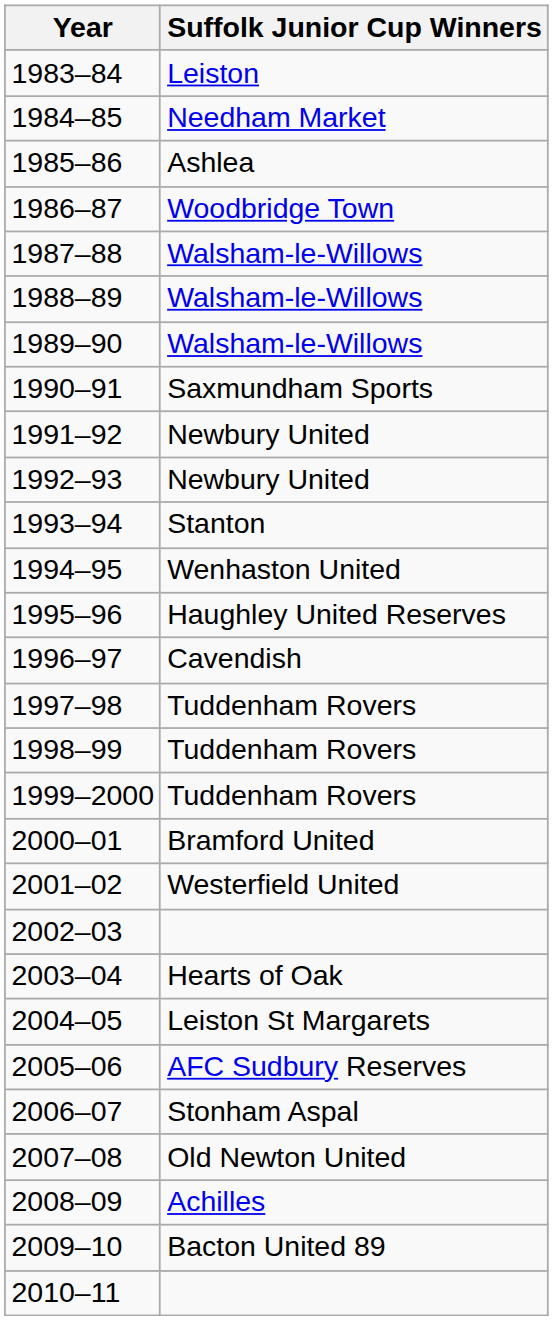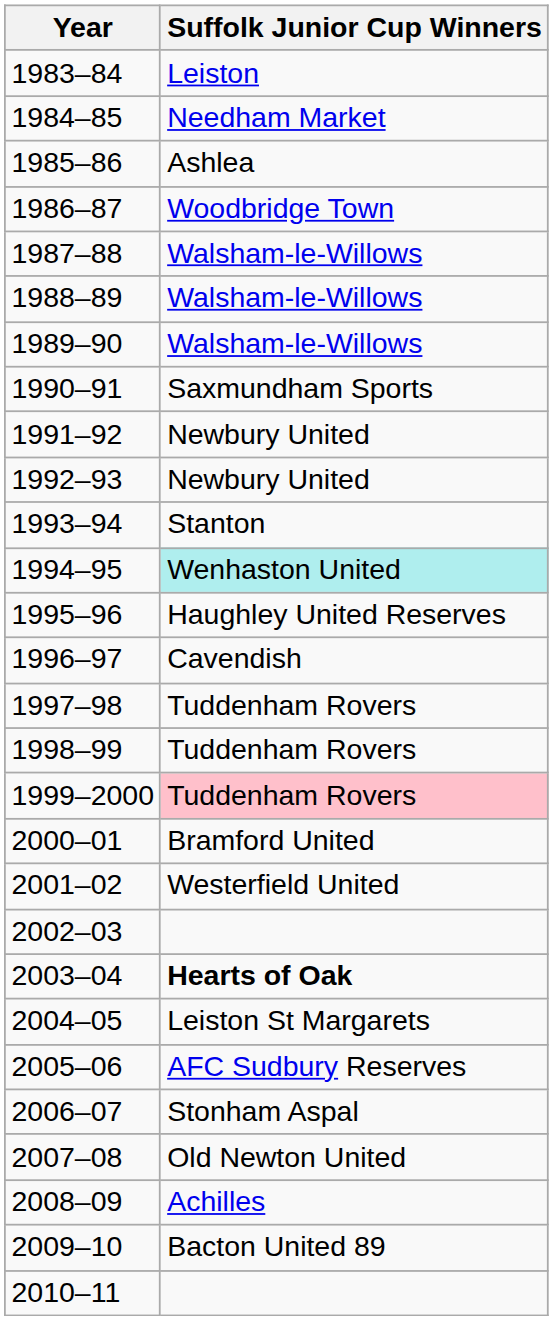(284, 569) no background -> (284, 569) paleturquoise background
(292, 795) no background -> (292, 795) pink background
(255, 976) normal -> (260, 976) bold
